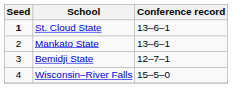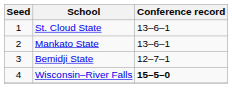(18, 28) bold -> (18, 28) normal
(154, 75) normal -> (154, 75) bold
